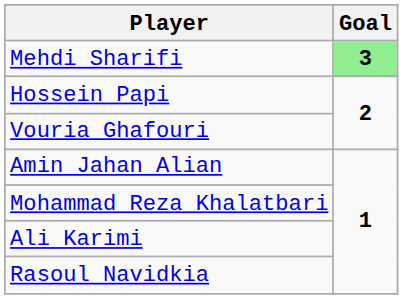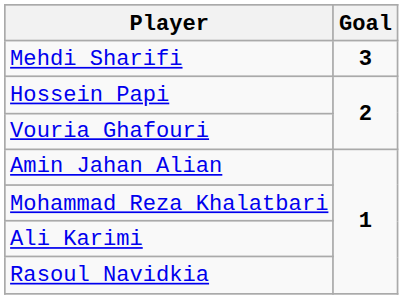(365, 59) lightgreen background -> (365, 59) no background
